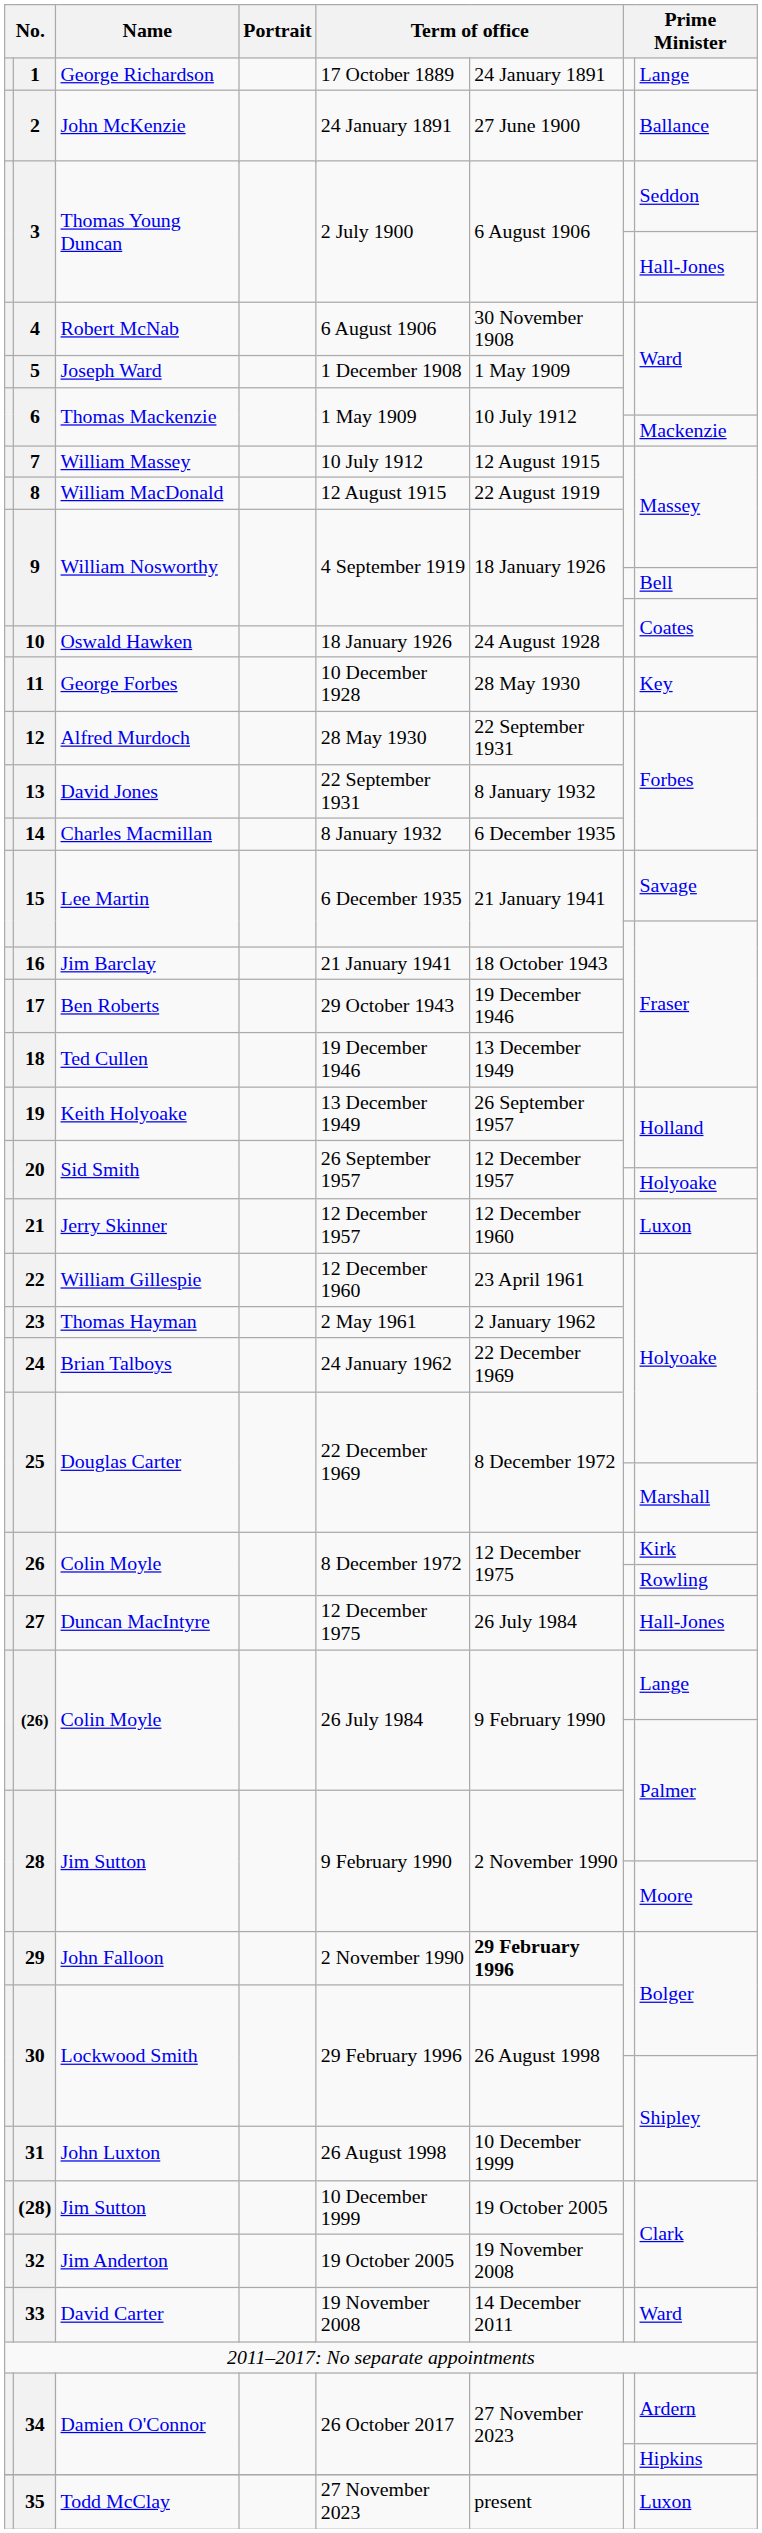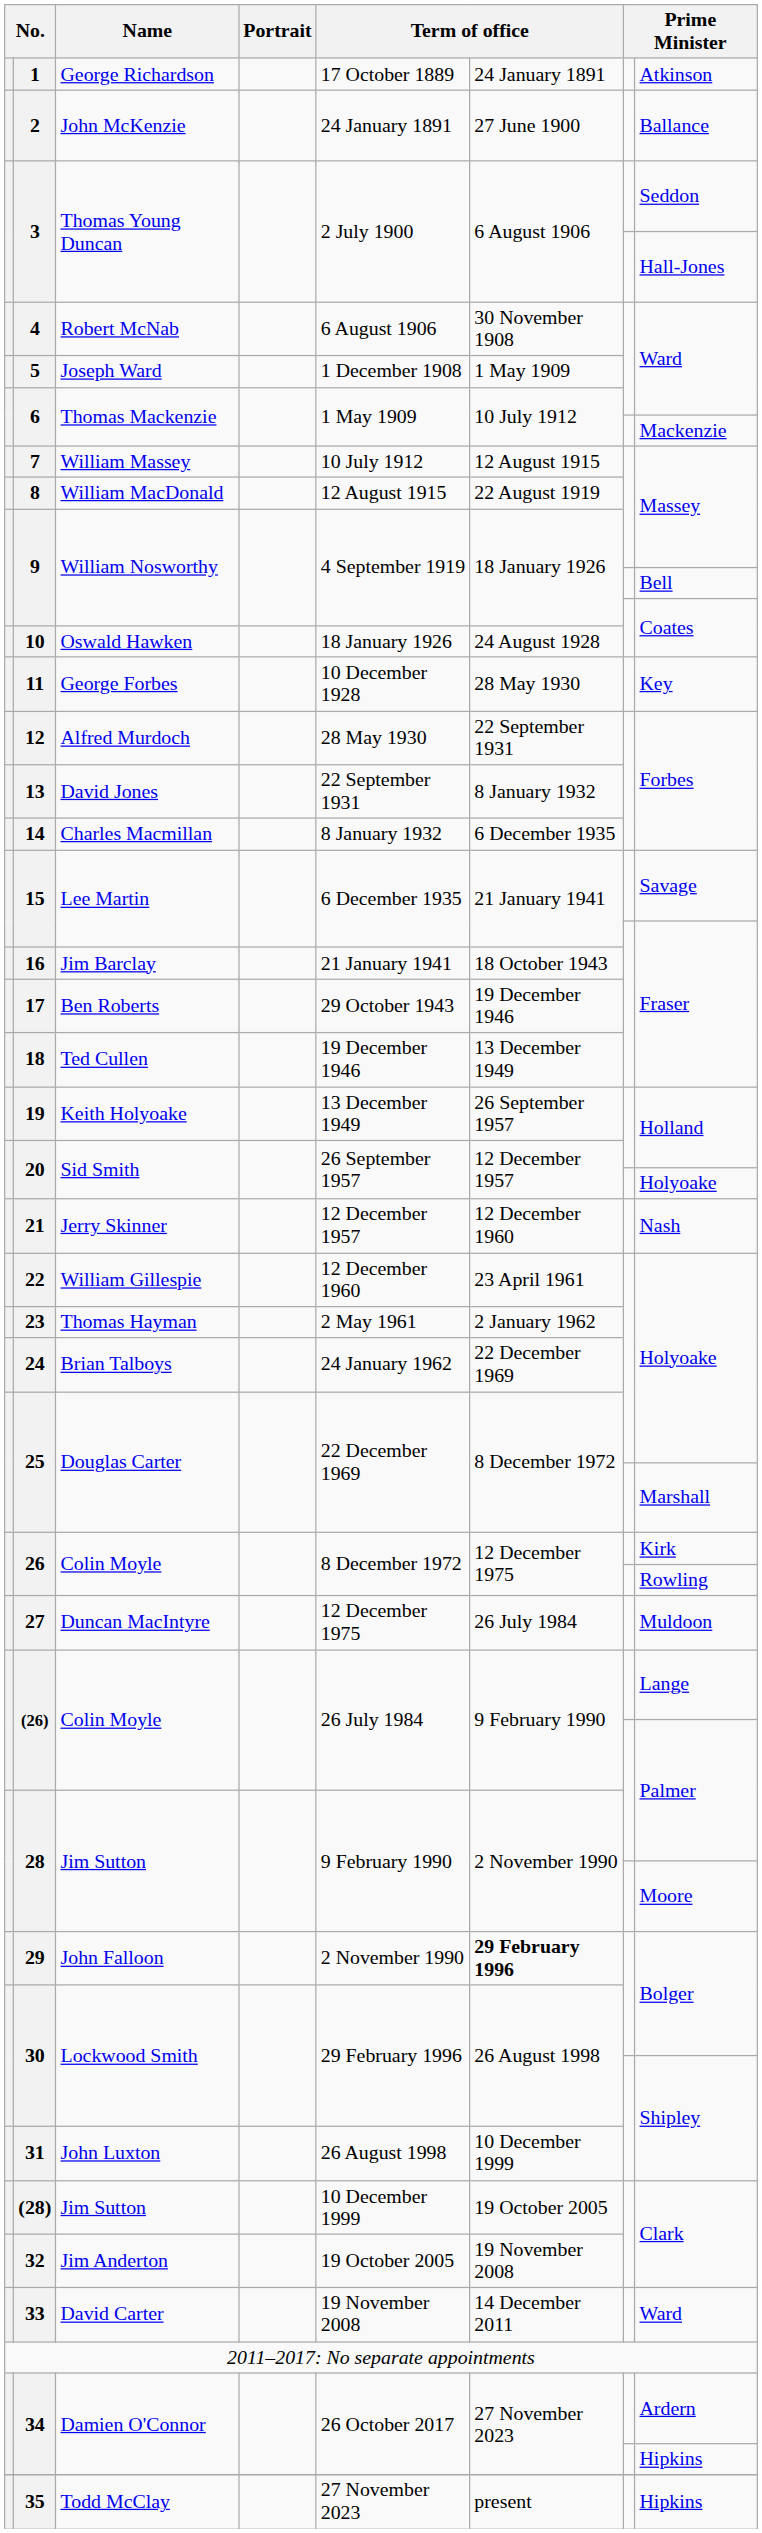(664, 74) Lange -> (676, 74) Atkinson
(665, 1225) Luxon -> (660, 1225) Nash
(682, 1622) Hall-Jones -> (676, 1622) Muldoon
(665, 2501) Luxon -> (671, 2501) Hipkins
